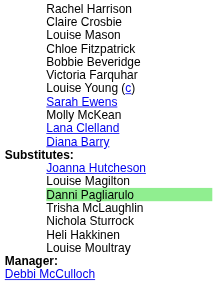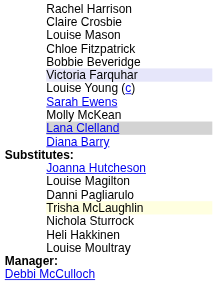(92, 75) no background -> (92, 75) lavender background
(83, 128) no background -> (83, 128) lightgrey background
(90, 195) lightgreen background -> (90, 195) no background
(95, 208) no background -> (95, 208) lightyellow background
